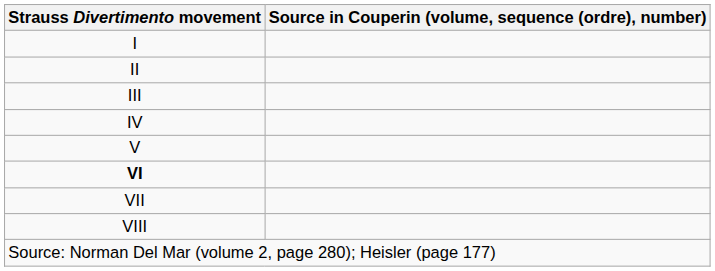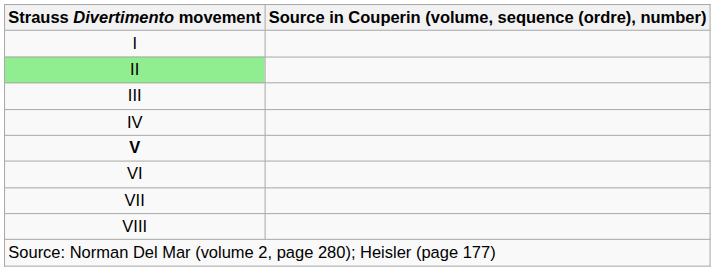(135, 69) no background -> (135, 69) lightgreen background
(135, 148) normal -> (135, 148) bold
(135, 174) bold -> (135, 174) normal
